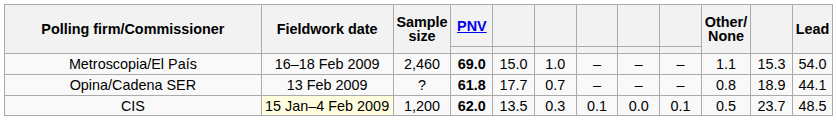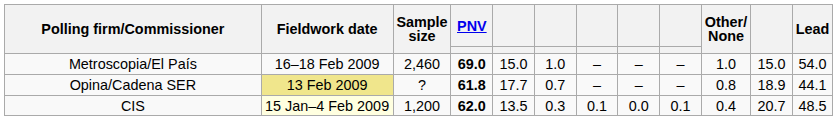(726, 64) 1.1 -> (726, 64) 1.0
(771, 64) 15.3 -> (771, 64) 15.0
(327, 85) no background -> (327, 85) khaki background
(726, 106) 0.5 -> (726, 106) 0.4
(771, 106) 23.7 -> (771, 106) 20.7
